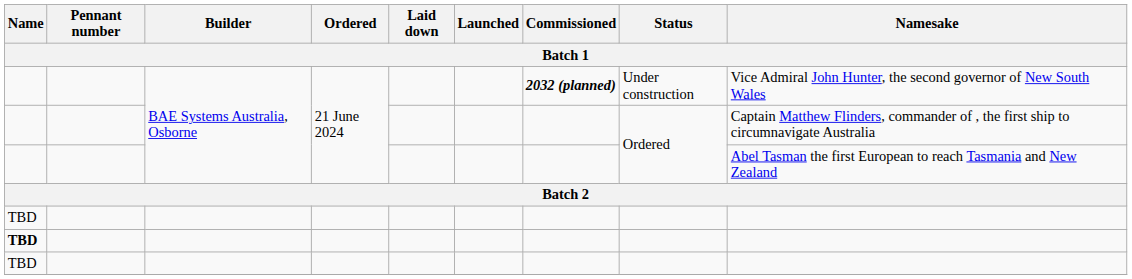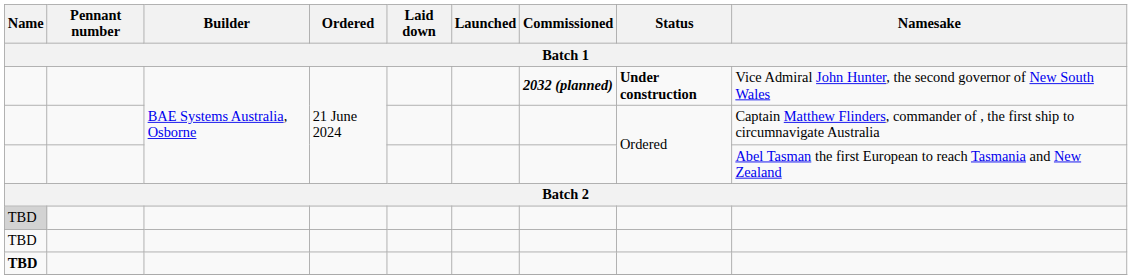(658, 85) normal -> (658, 85) bold
(22, 217) no background -> (22, 217) lightgrey background
(23, 240) bold -> (22, 240) normal
(22, 263) normal -> (23, 263) bold
